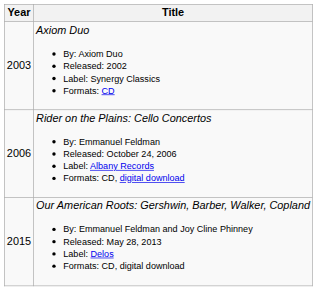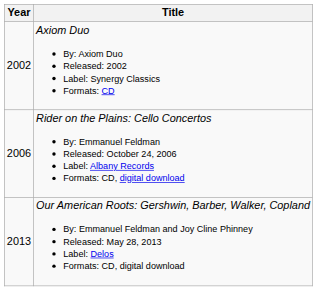(19, 65) 2003 -> (19, 65) 2002
(19, 241) 2015 -> (19, 241) 2013
